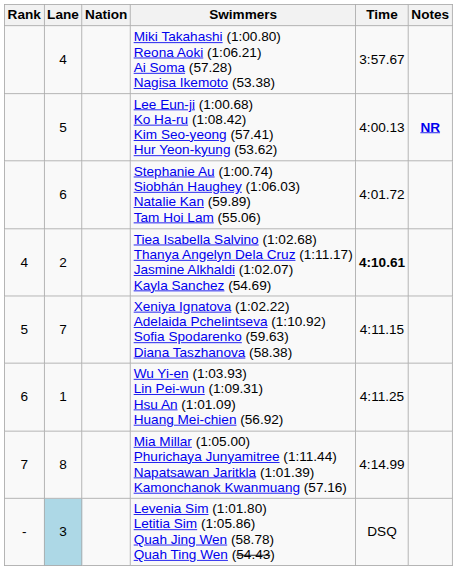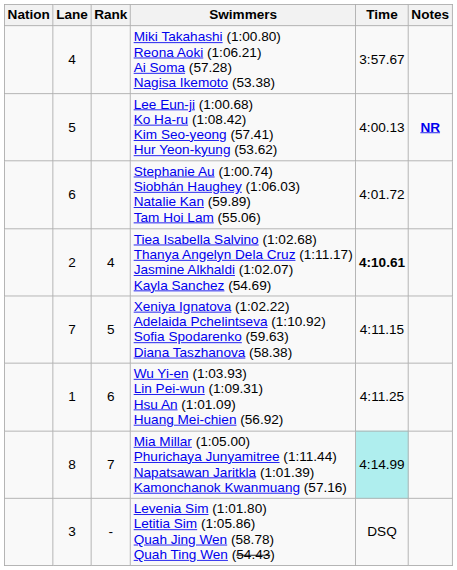columns swapped: (24, 15) <-> (106, 15)
(382, 464) no background -> (382, 464) paleturquoise background
(63, 532) lightblue background -> (72, 532) no background
